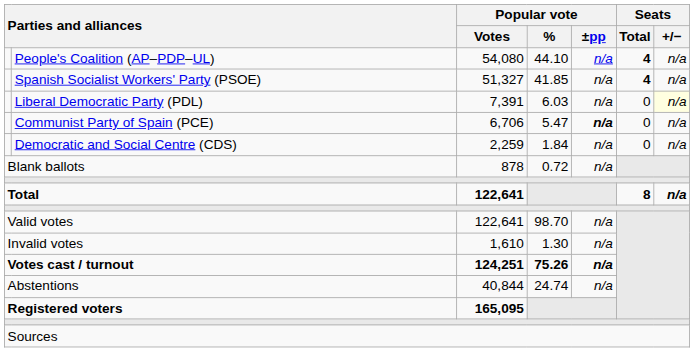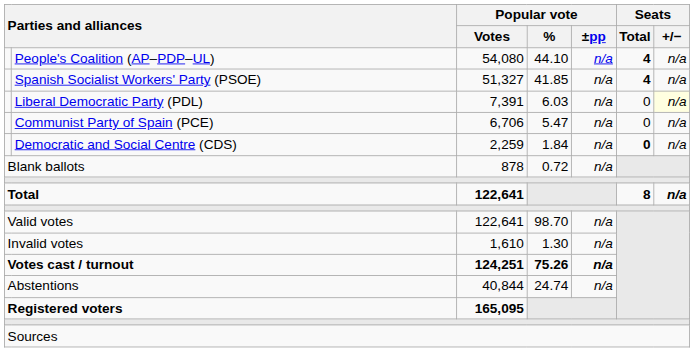(603, 123) bold -> (603, 123) normal
(647, 144) normal -> (647, 144) bold
